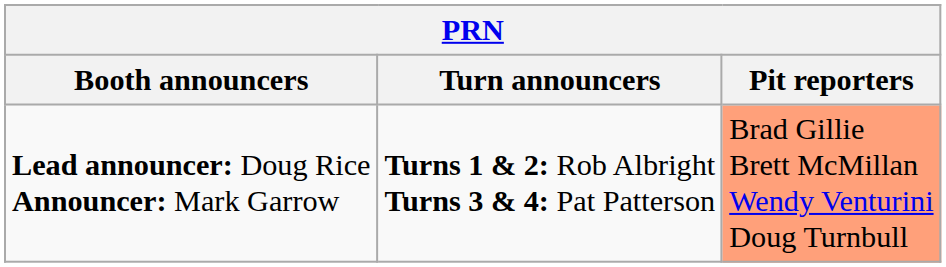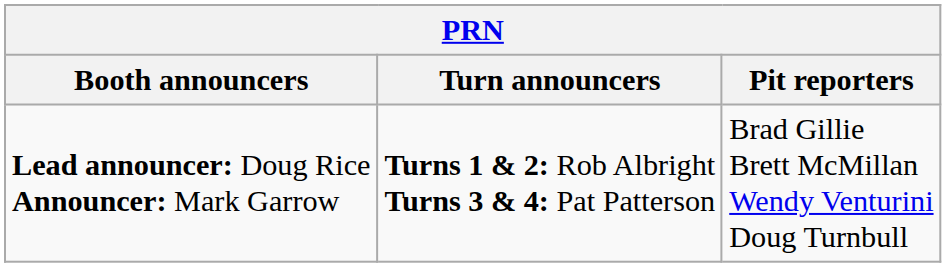(831, 183) lightsalmon background -> (831, 183) no background
